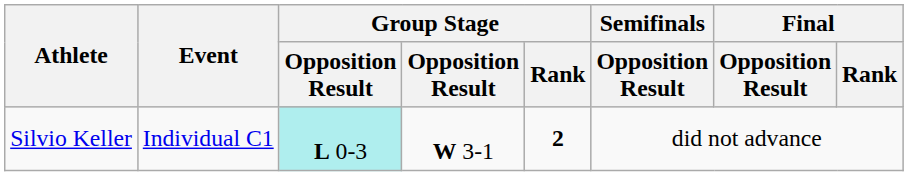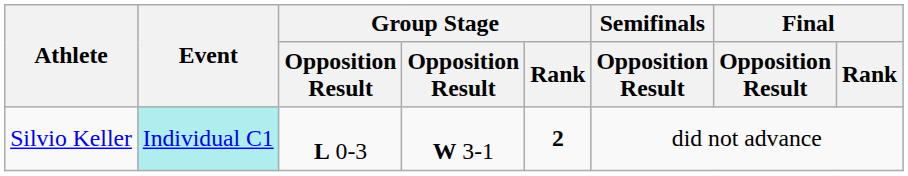(208, 138) no background -> (208, 138) paleturquoise background
(341, 151) paleturquoise background -> (341, 151) no background
